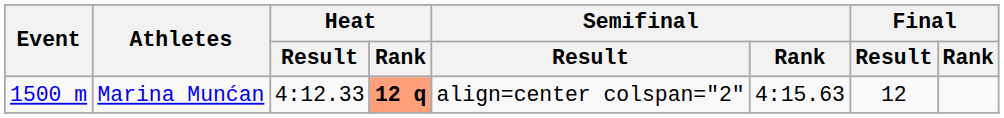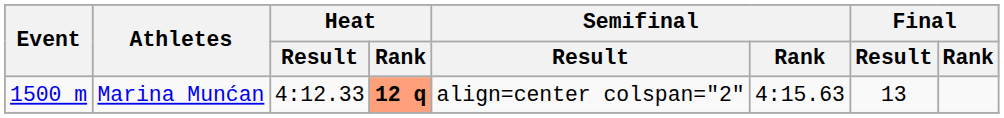(894, 95) 12 -> (894, 95) 13
